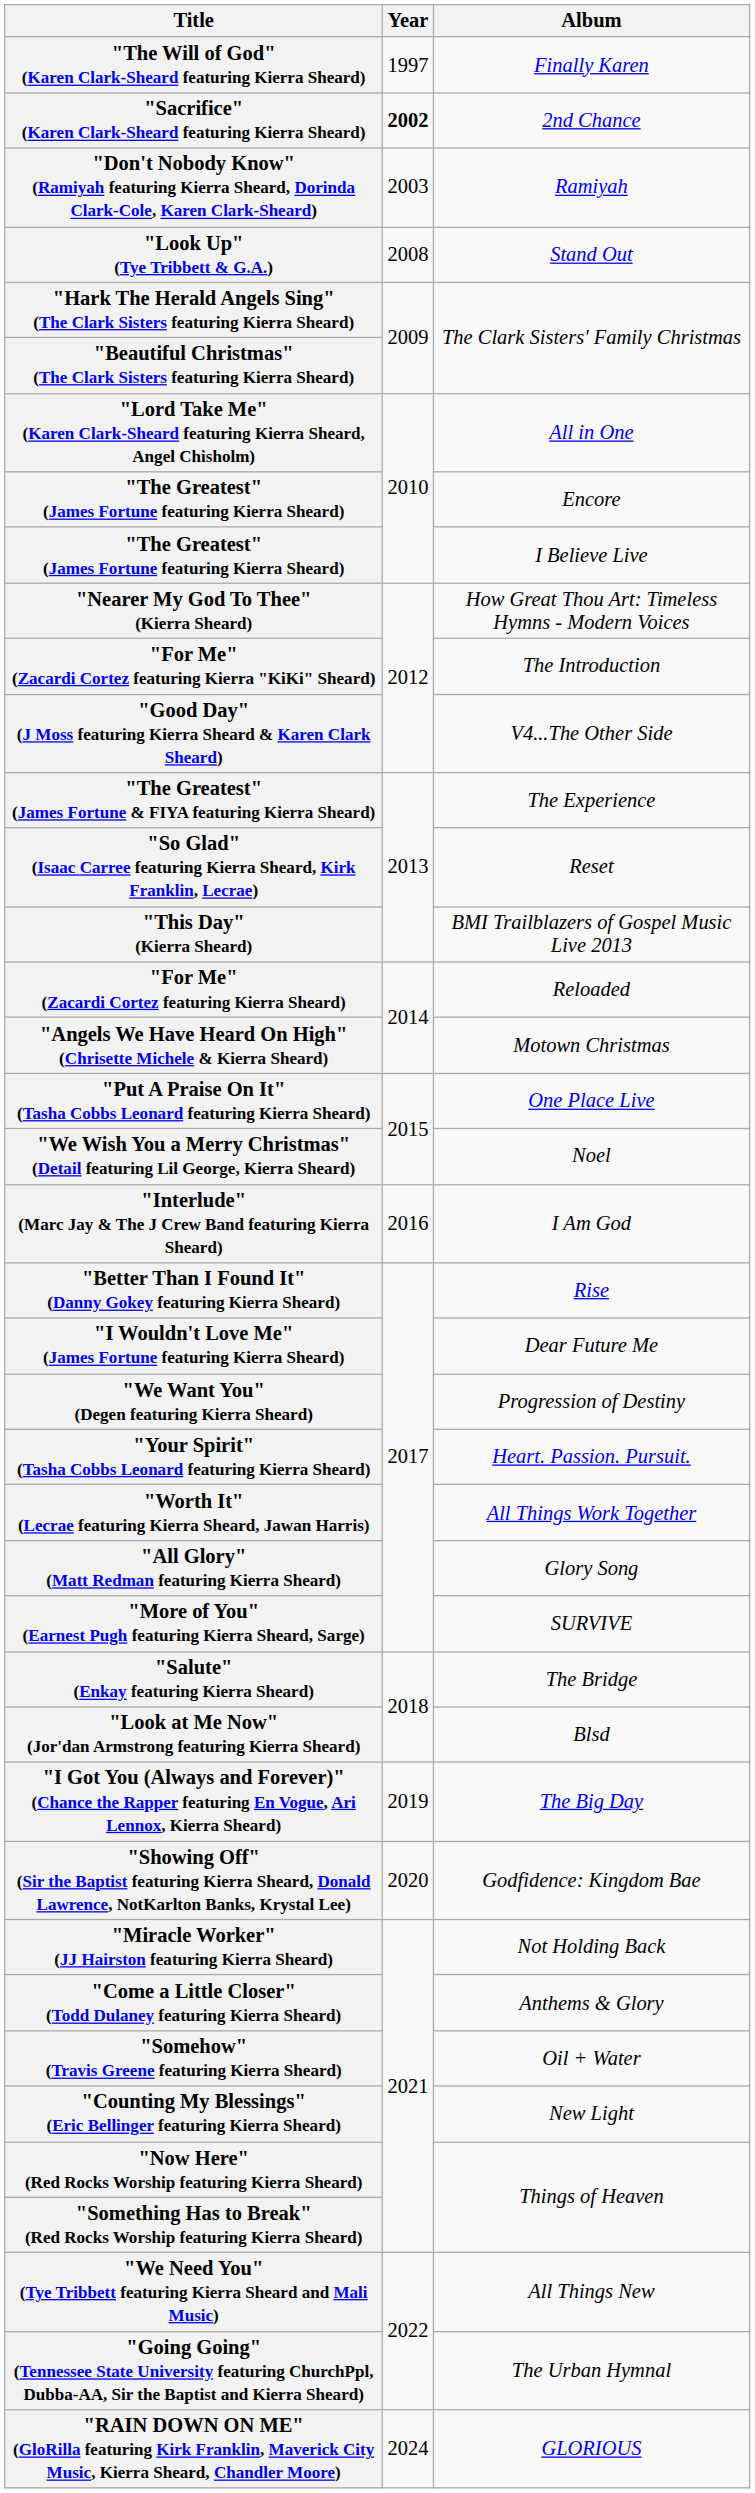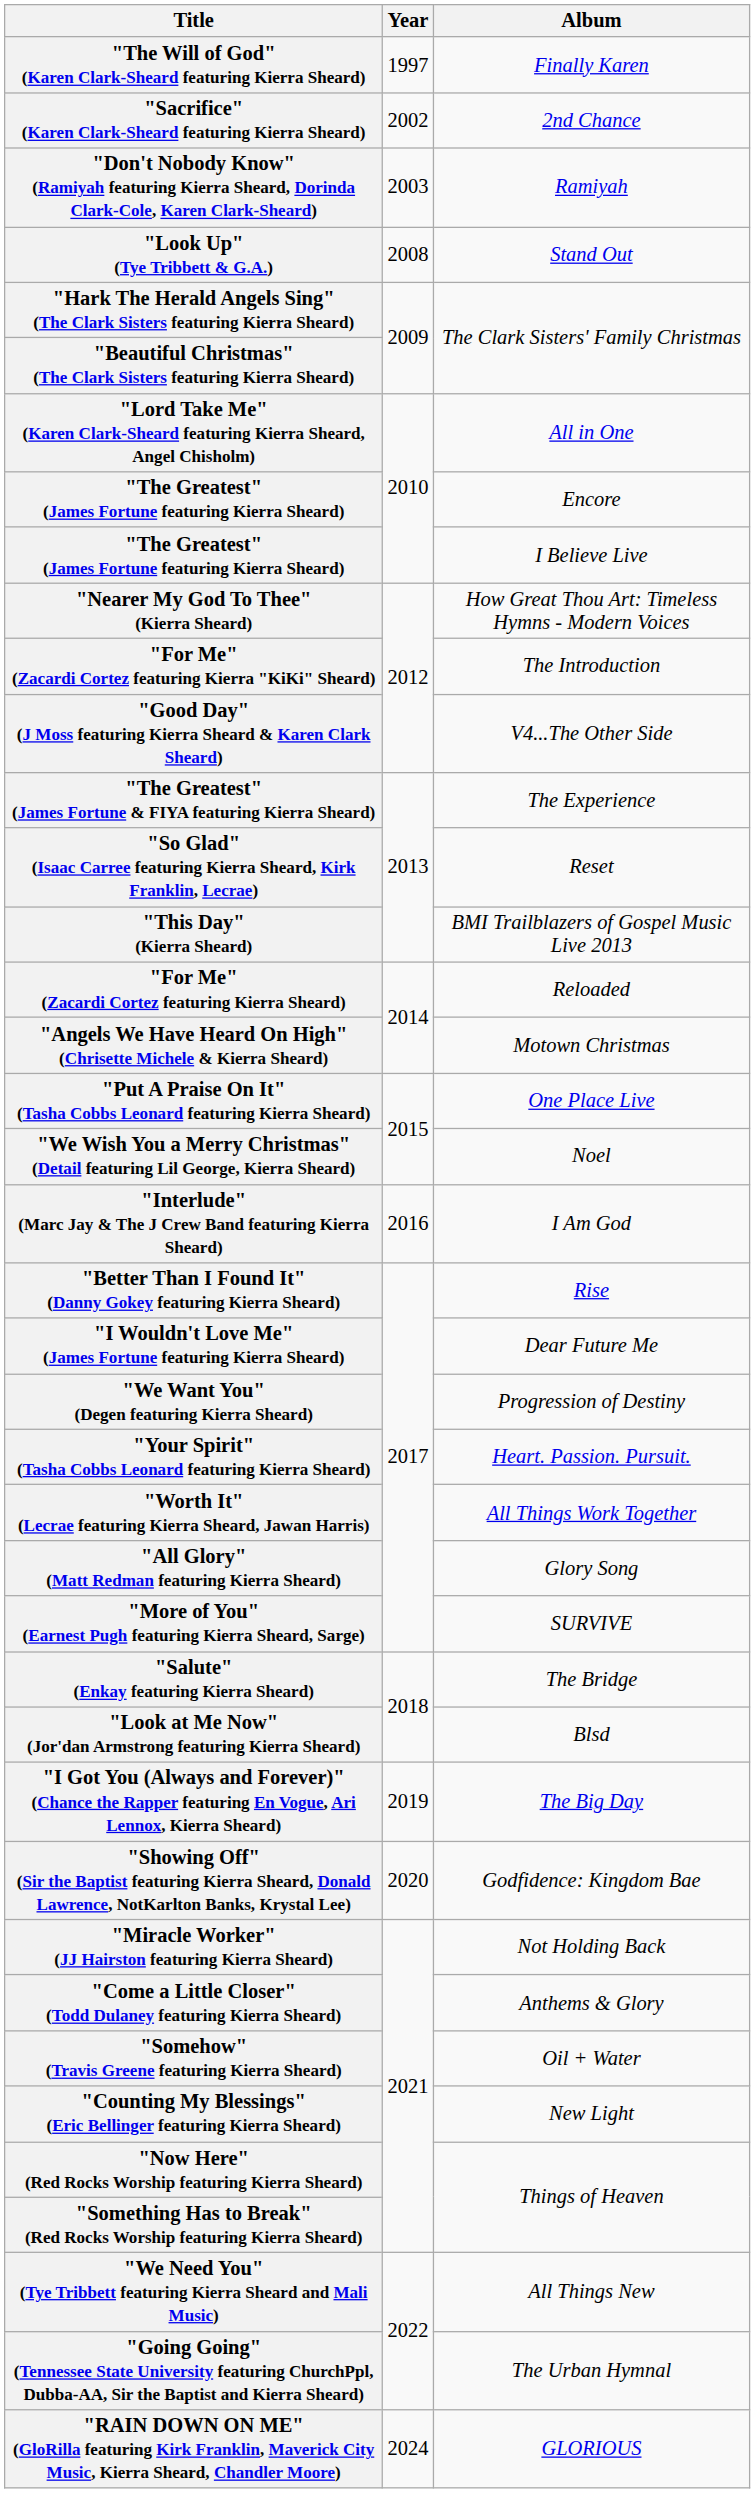(408, 120) bold -> (408, 120) normal
